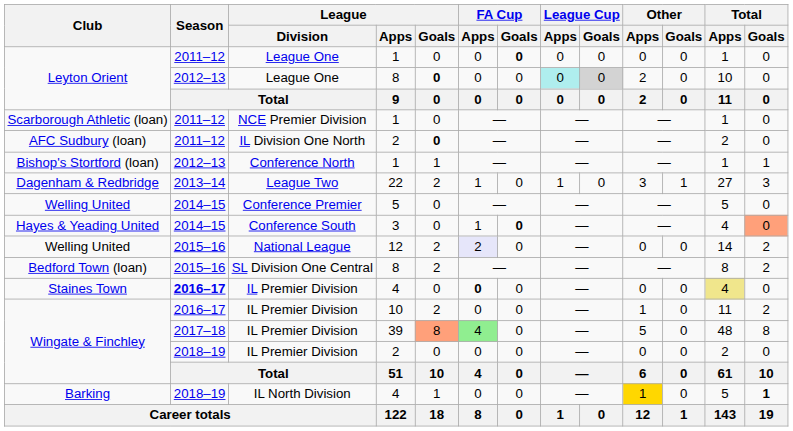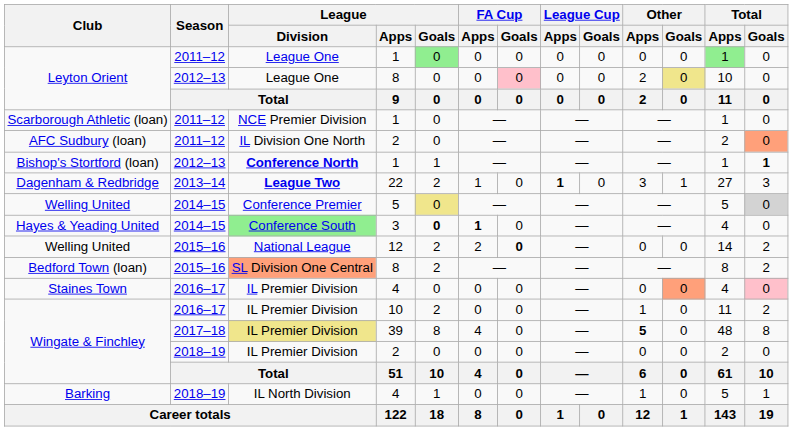(437, 57) no background -> (437, 57) lightgreen background
(519, 57) bold -> (519, 57) normal
(725, 57) no background -> (725, 57) lightgreen background
(437, 78) bold -> (437, 78) normal
(519, 78) no background -> (519, 78) pink background
(560, 78) paleturquoise background -> (560, 78) no background
(601, 78) lightgrey background -> (601, 78) no background
(684, 78) no background -> (684, 78) khaki background
(437, 141) bold -> (437, 141) normal
(766, 141) no background -> (766, 141) lightsalmon background
(302, 162) normal -> (302, 162) bold
(766, 162) normal -> (766, 162) bold
(302, 183) normal -> (302, 183) bold
(560, 183) normal -> (560, 183) bold
(437, 204) no background -> (437, 204) khaki background
(766, 204) no background -> (766, 204) lightgrey background
(302, 225) no background -> (302, 225) lightgreen background
(437, 225) normal -> (437, 225) bold
(478, 225) normal -> (478, 225) bold
(519, 225) bold -> (519, 225) normal
(766, 225) lightsalmon background -> (766, 225) no background
(478, 246) lavender background -> (478, 246) no background
(519, 246) normal -> (519, 246) bold
(302, 267) no background -> (302, 267) lightsalmon background
(200, 288) bold -> (200, 288) normal
(478, 288) bold -> (478, 288) normal
(684, 288) no background -> (684, 288) lightsalmon background
(725, 288) khaki background -> (725, 288) no background
(766, 288) no background -> (766, 288) pink background
(302, 330) no background -> (302, 330) khaki background
(437, 330) lightsalmon background -> (437, 330) no background
(478, 330) lightgreen background -> (478, 330) no background
(643, 330) normal -> (643, 330) bold
(643, 394) gold background -> (643, 394) no background
(766, 394) bold -> (766, 394) normal
